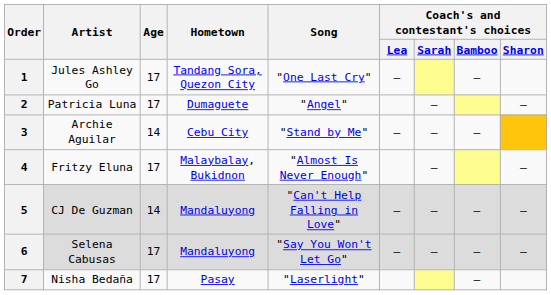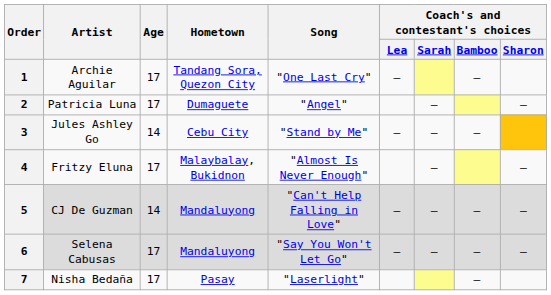(92, 77) Jules Ashley Go -> (92, 77) Archie Aguilar
(92, 132) Archie Aguilar -> (92, 132) Jules Ashley Go
